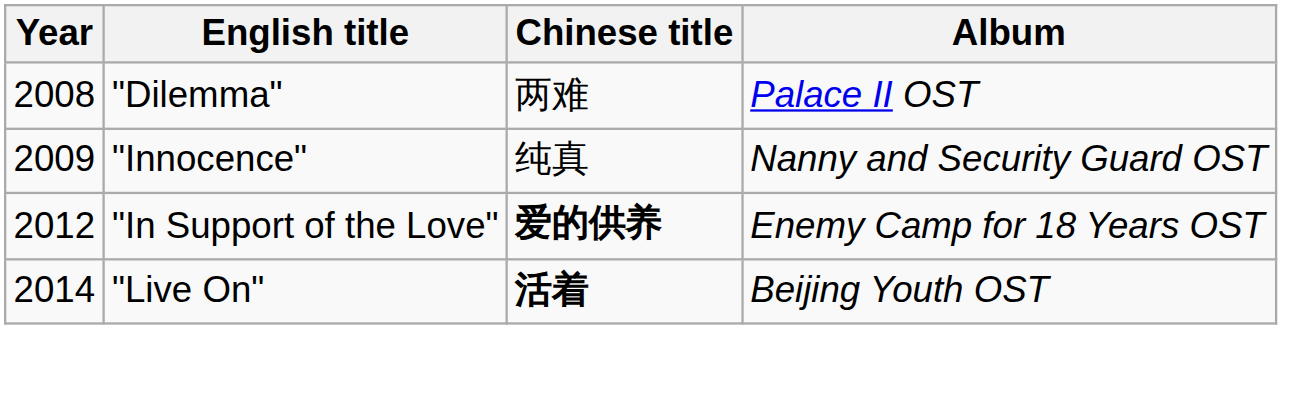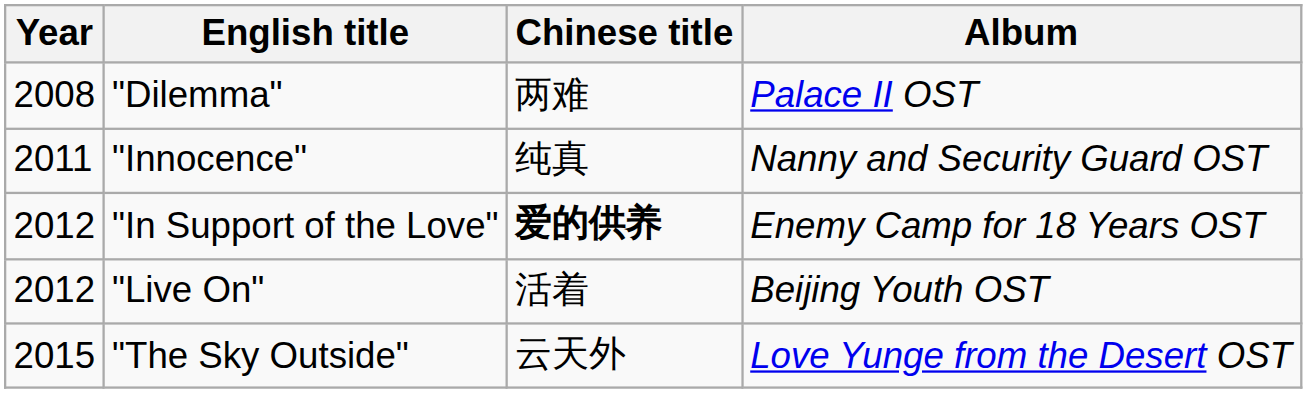(54, 160) 2009 -> (53, 160) 2011
(54, 290) 2014 -> (54, 290) 2012
(552, 288) bold -> (552, 288) normal
+ row: (260, 355)
